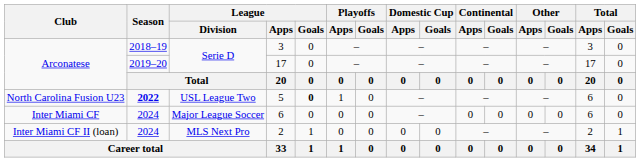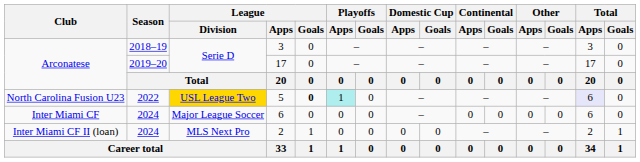(148, 98) bold -> (148, 98) normal
(218, 98) no background -> (218, 98) gold background
(341, 98) no background -> (341, 98) paleturquoise background
(590, 98) no background -> (590, 98) lavender background
